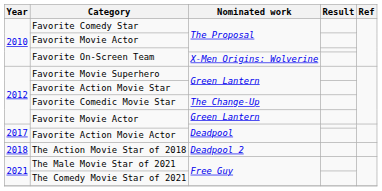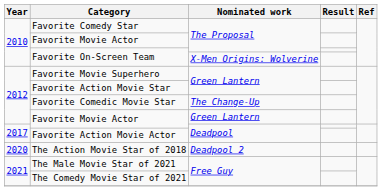(17, 150) 2018 -> (17, 150) 2020
